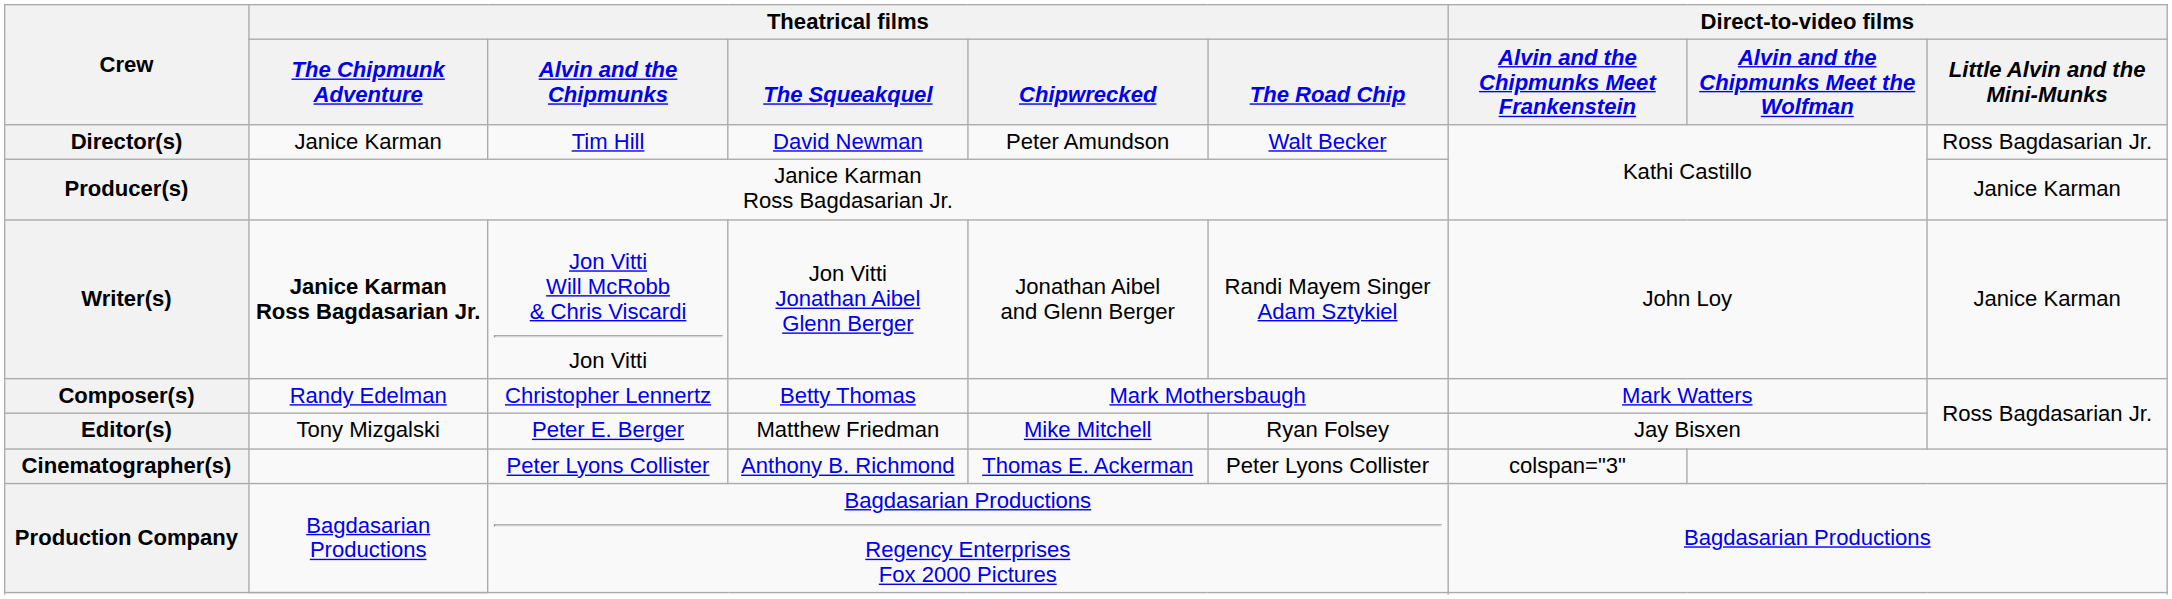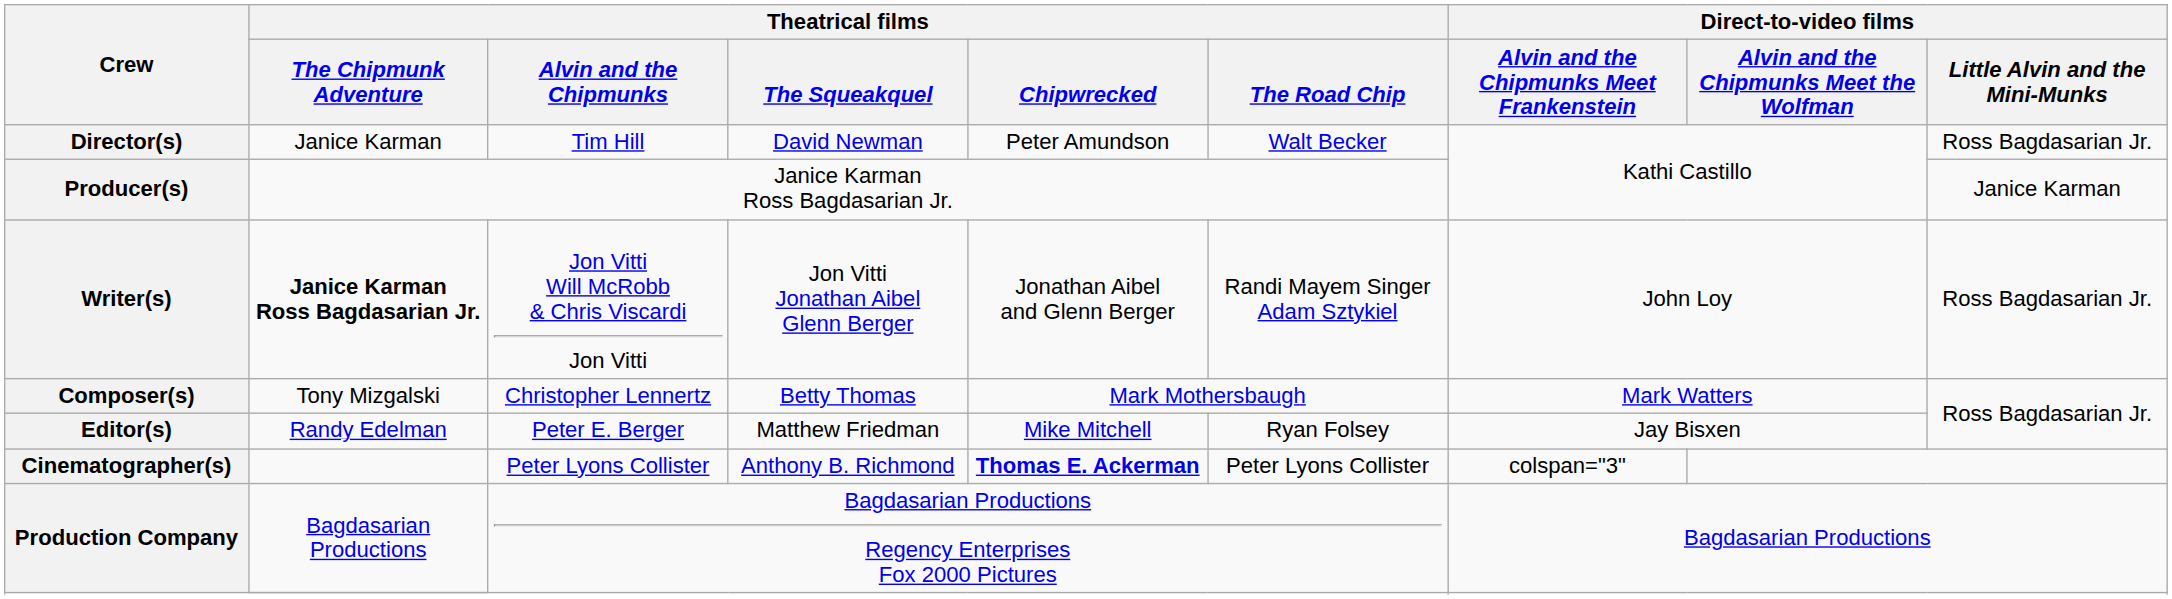(2047, 298) Janice Karman -> (2047, 298) Ross Bagdasarian Jr.
(368, 395) Randy Edelman -> (368, 395) Tony Mizgalski
(368, 430) Tony Mizgalski -> (368, 430) Randy Edelman
(1088, 465) normal -> (1088, 465) bold
